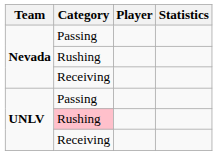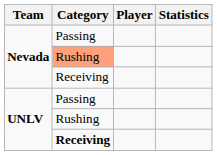(79, 56) no background -> (77, 56) lightsalmon background
(79, 119) pink background -> (77, 119) no background
(84, 139) normal -> (83, 139) bold
